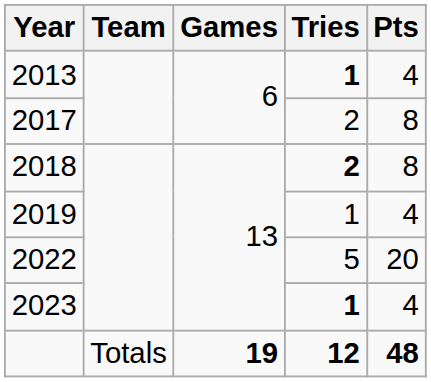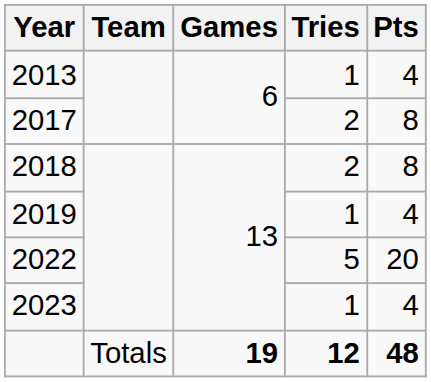(352, 74) bold -> (352, 74) normal
(352, 167) bold -> (352, 167) normal
(352, 306) bold -> (352, 306) normal
